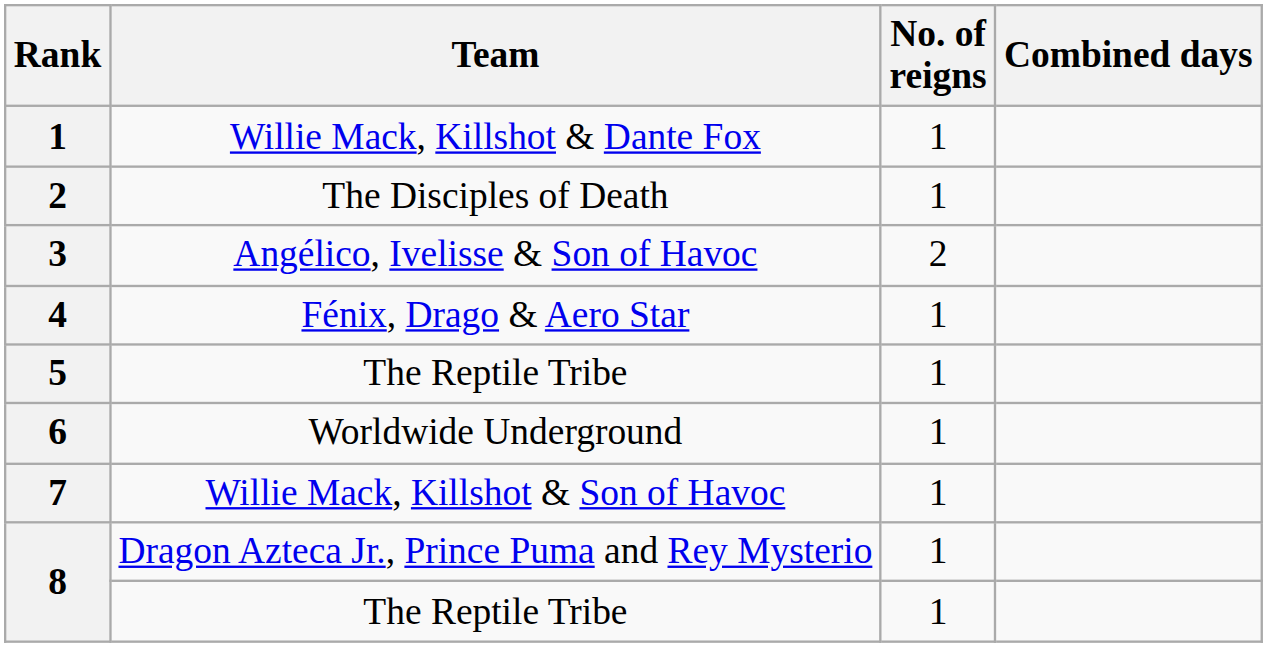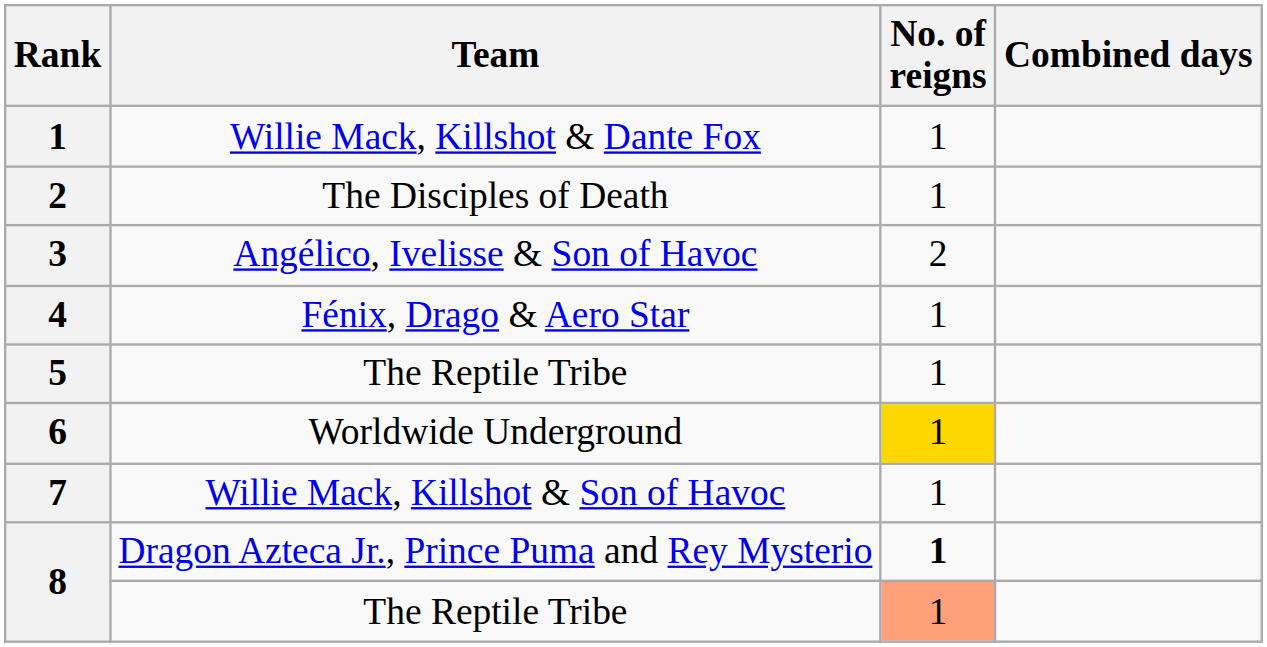(938, 432) no background -> (938, 432) gold background
(938, 551) normal -> (938, 551) bold
(938, 610) no background -> (938, 610) lightsalmon background
